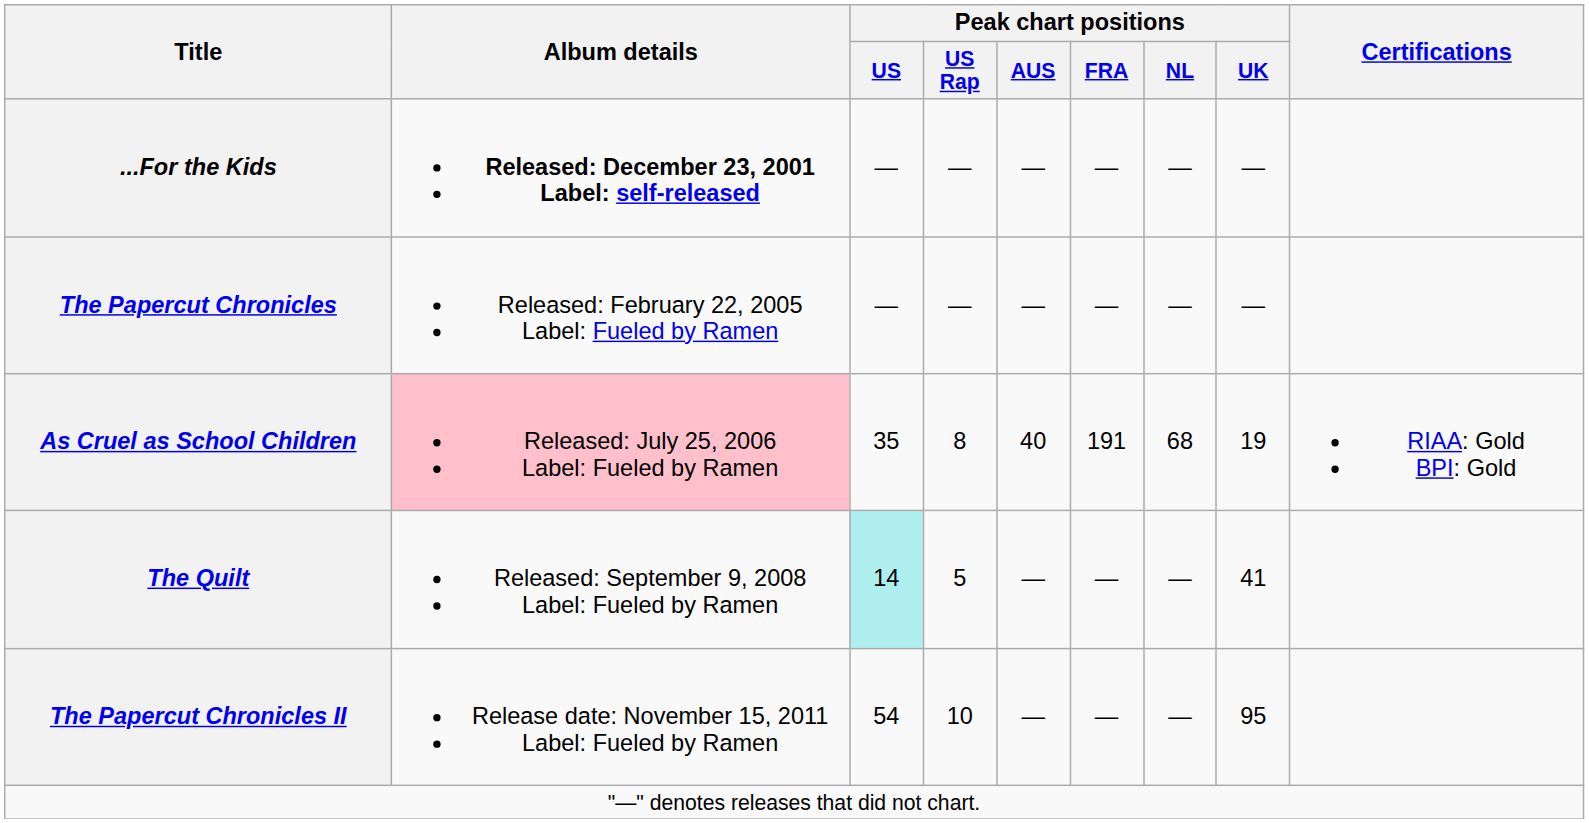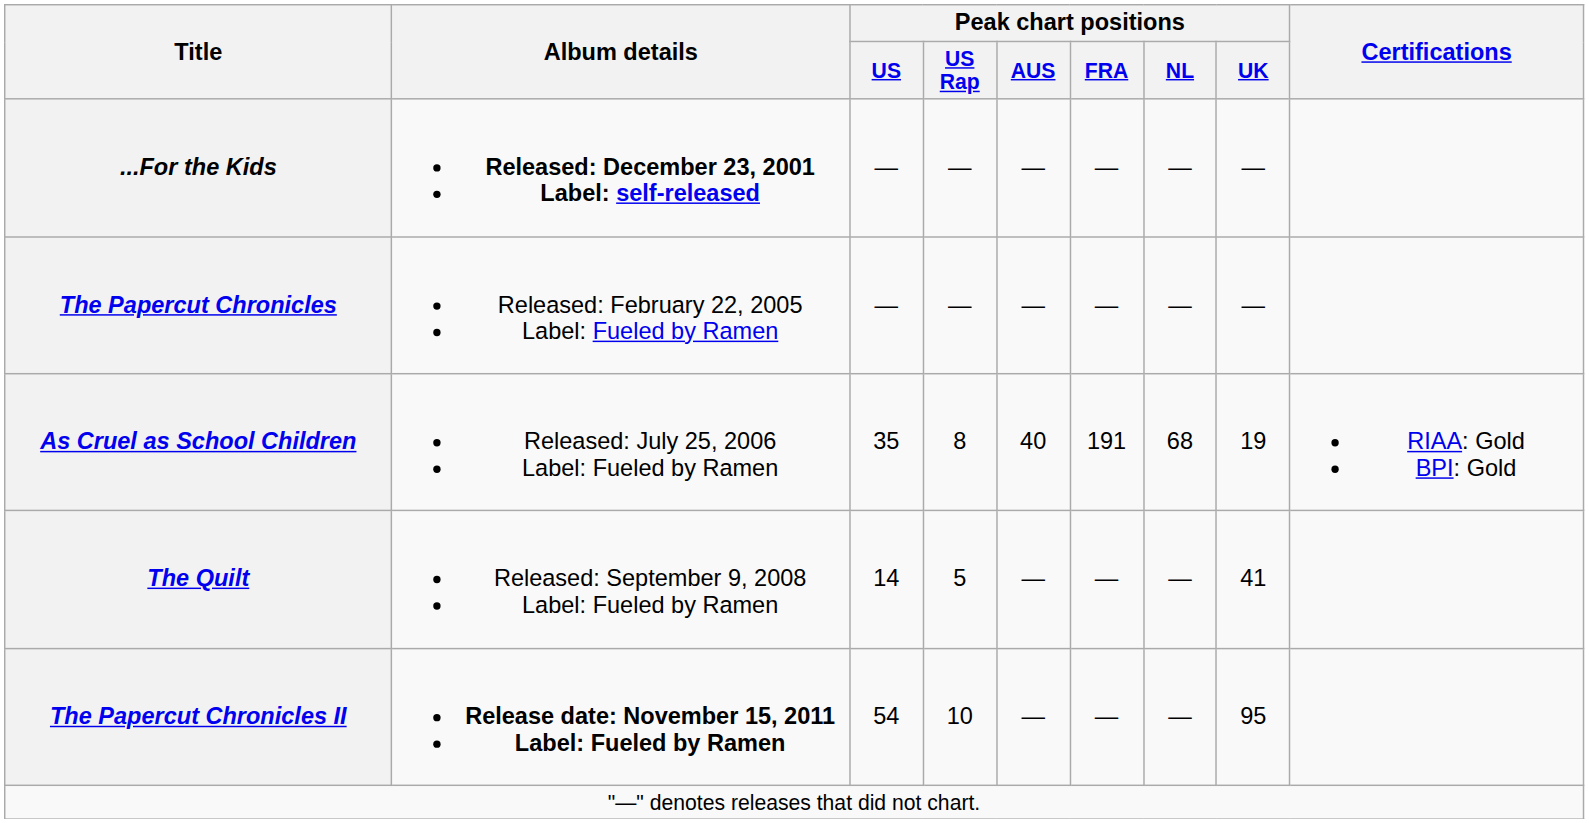(621, 455) pink background -> (621, 455) no background
(886, 579) paleturquoise background -> (886, 579) no background
(621, 730) normal -> (621, 730) bold
